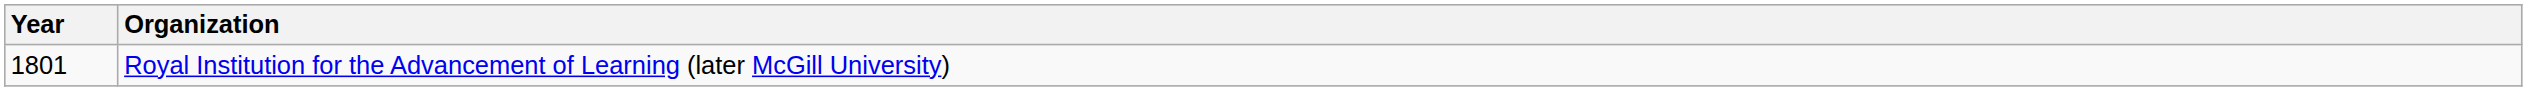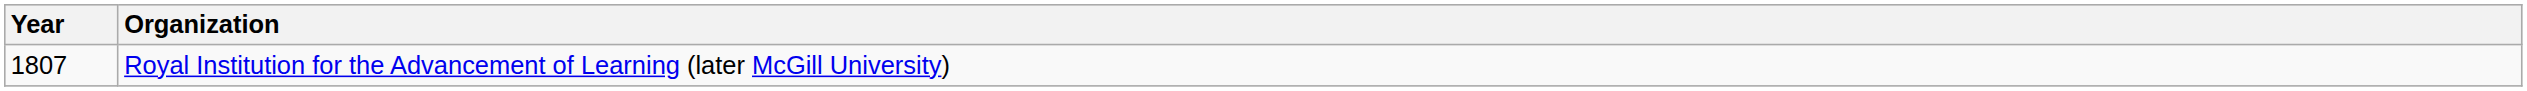(39, 65) 1801 -> (39, 65) 1807
